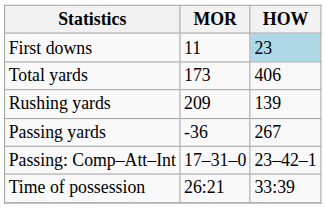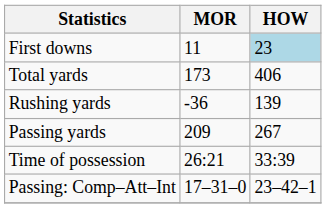(197, 103) 209 -> (196, 103) -36
(196, 132) -36 -> (197, 132) 209
rows swapped: (92, 160) <-> (77, 188)
